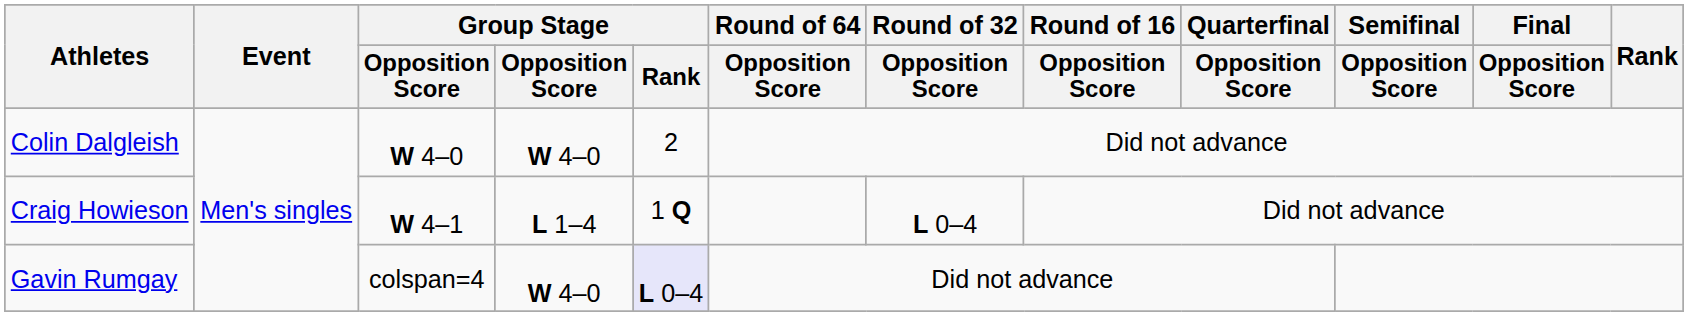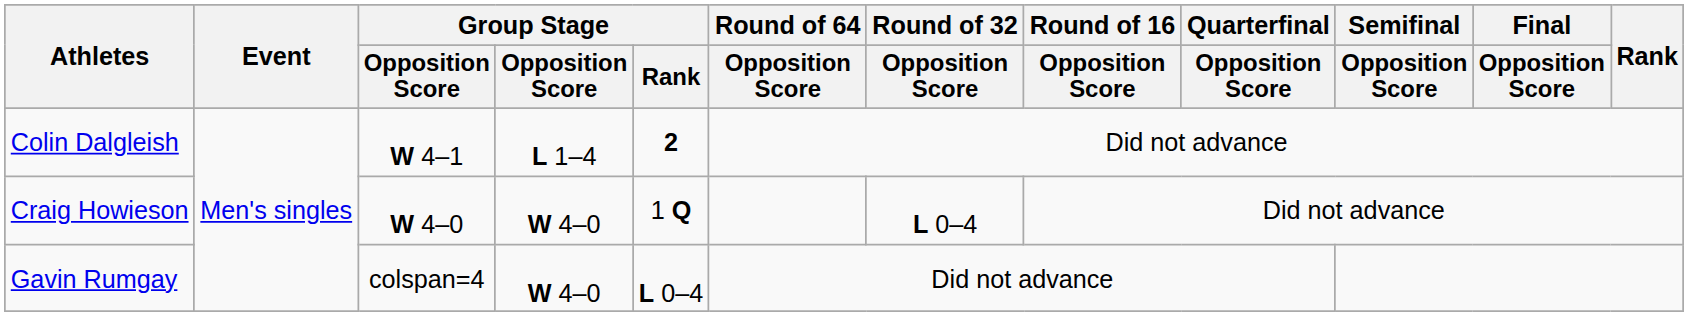(427, 157) W 4–0 -> (427, 157) W 4–1
(564, 157) W 4–0 -> (564, 157) L 1–4
(671, 143) normal -> (671, 143) bold
(427, 225) W 4–1 -> (427, 225) W 4–0
(564, 225) L 1–4 -> (564, 225) W 4–0
(671, 292) lavender background -> (671, 292) no background
